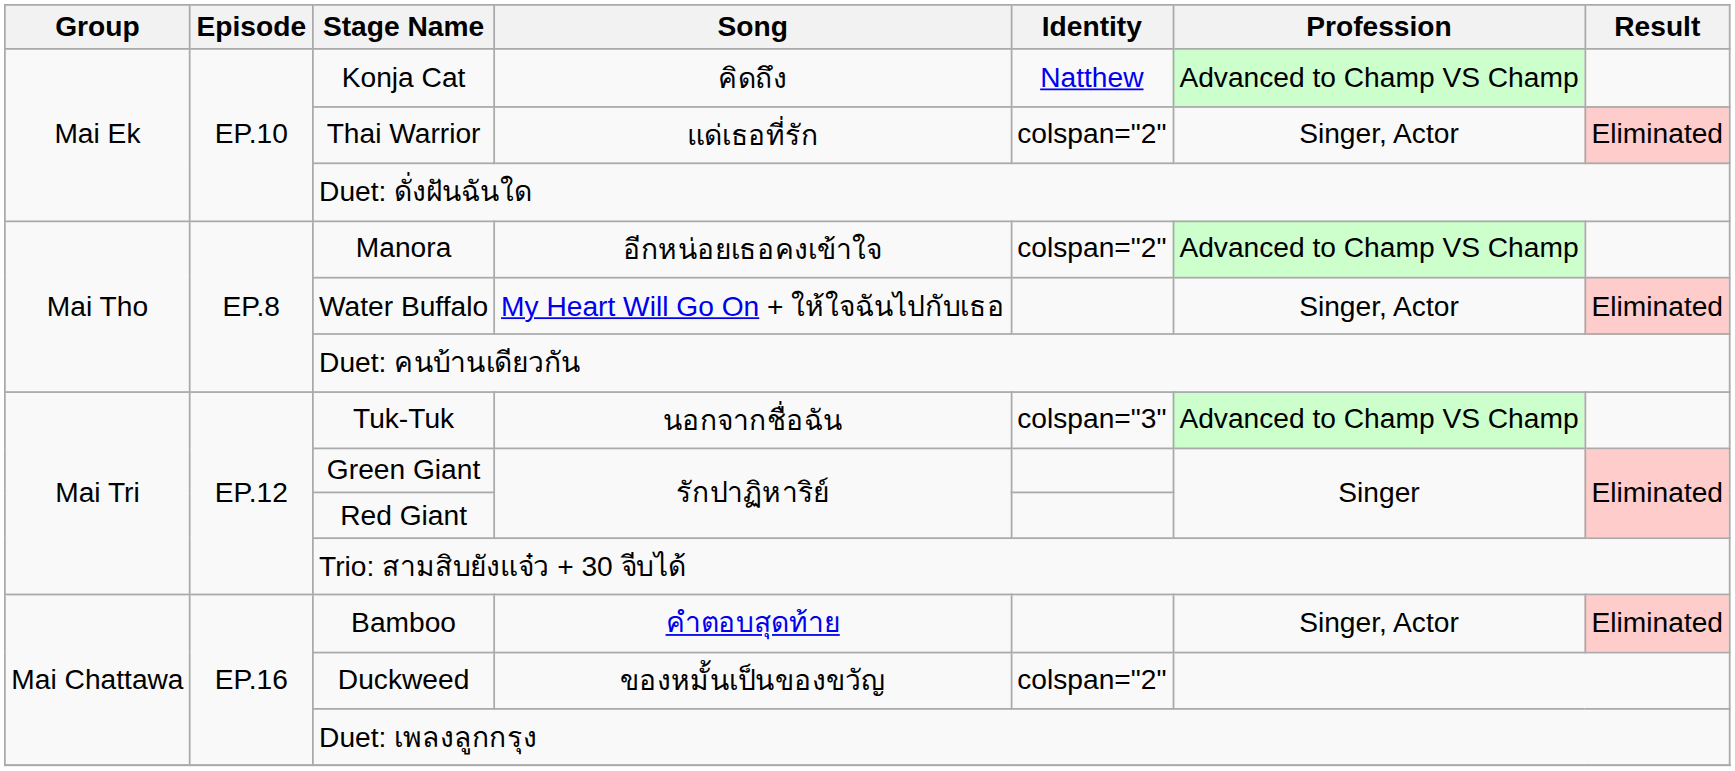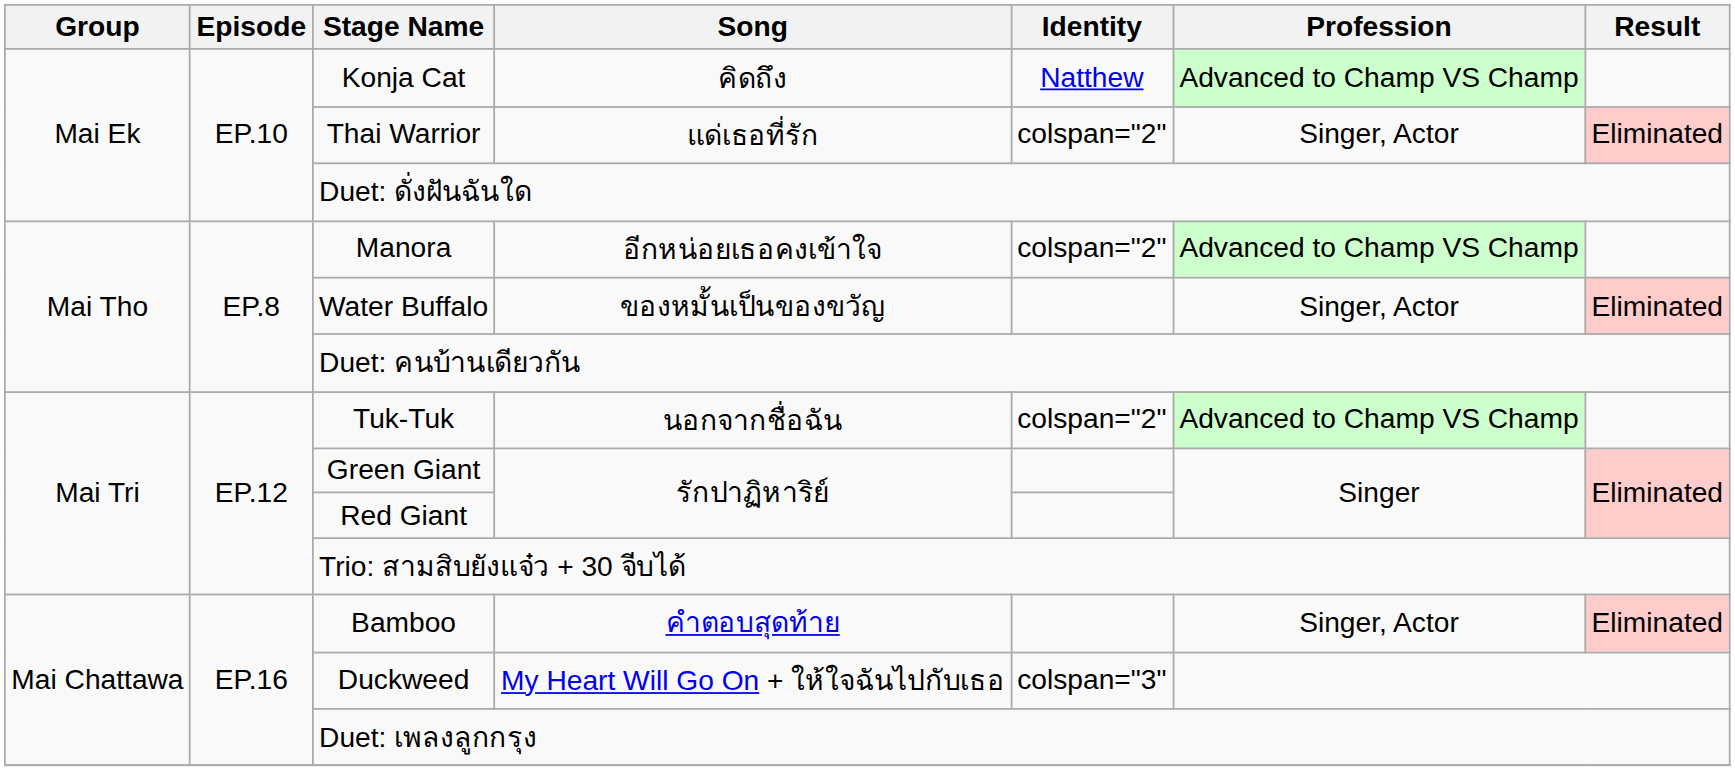(753, 306) My Heart Will Go On + ให้ใจฉันไปกับเธอ -> (753, 306) ของหมั้นเป็นของขวัญ
(1092, 419) colspan="3" -> (1092, 419) colspan="2"
(753, 680) ของหมั้นเป็นของขวัญ -> (753, 680) My Heart Will Go On + ให้ใจฉันไปกับเธอ
(1092, 679) colspan="2" -> (1092, 679) colspan="3"
